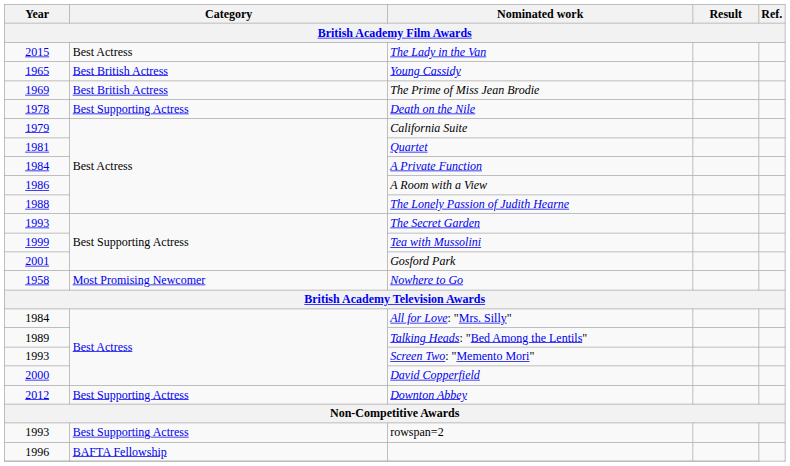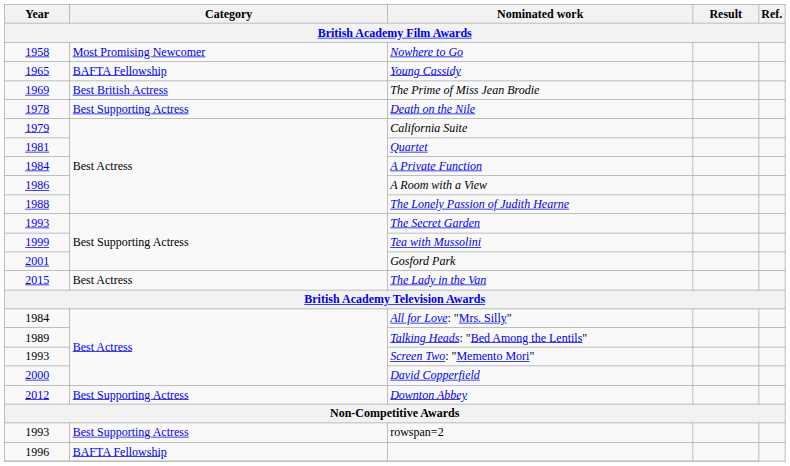rows swapped: (37, 280) <-> (37, 52)
(120, 71) Best British Actress -> (120, 71) BAFTA Fellowship
